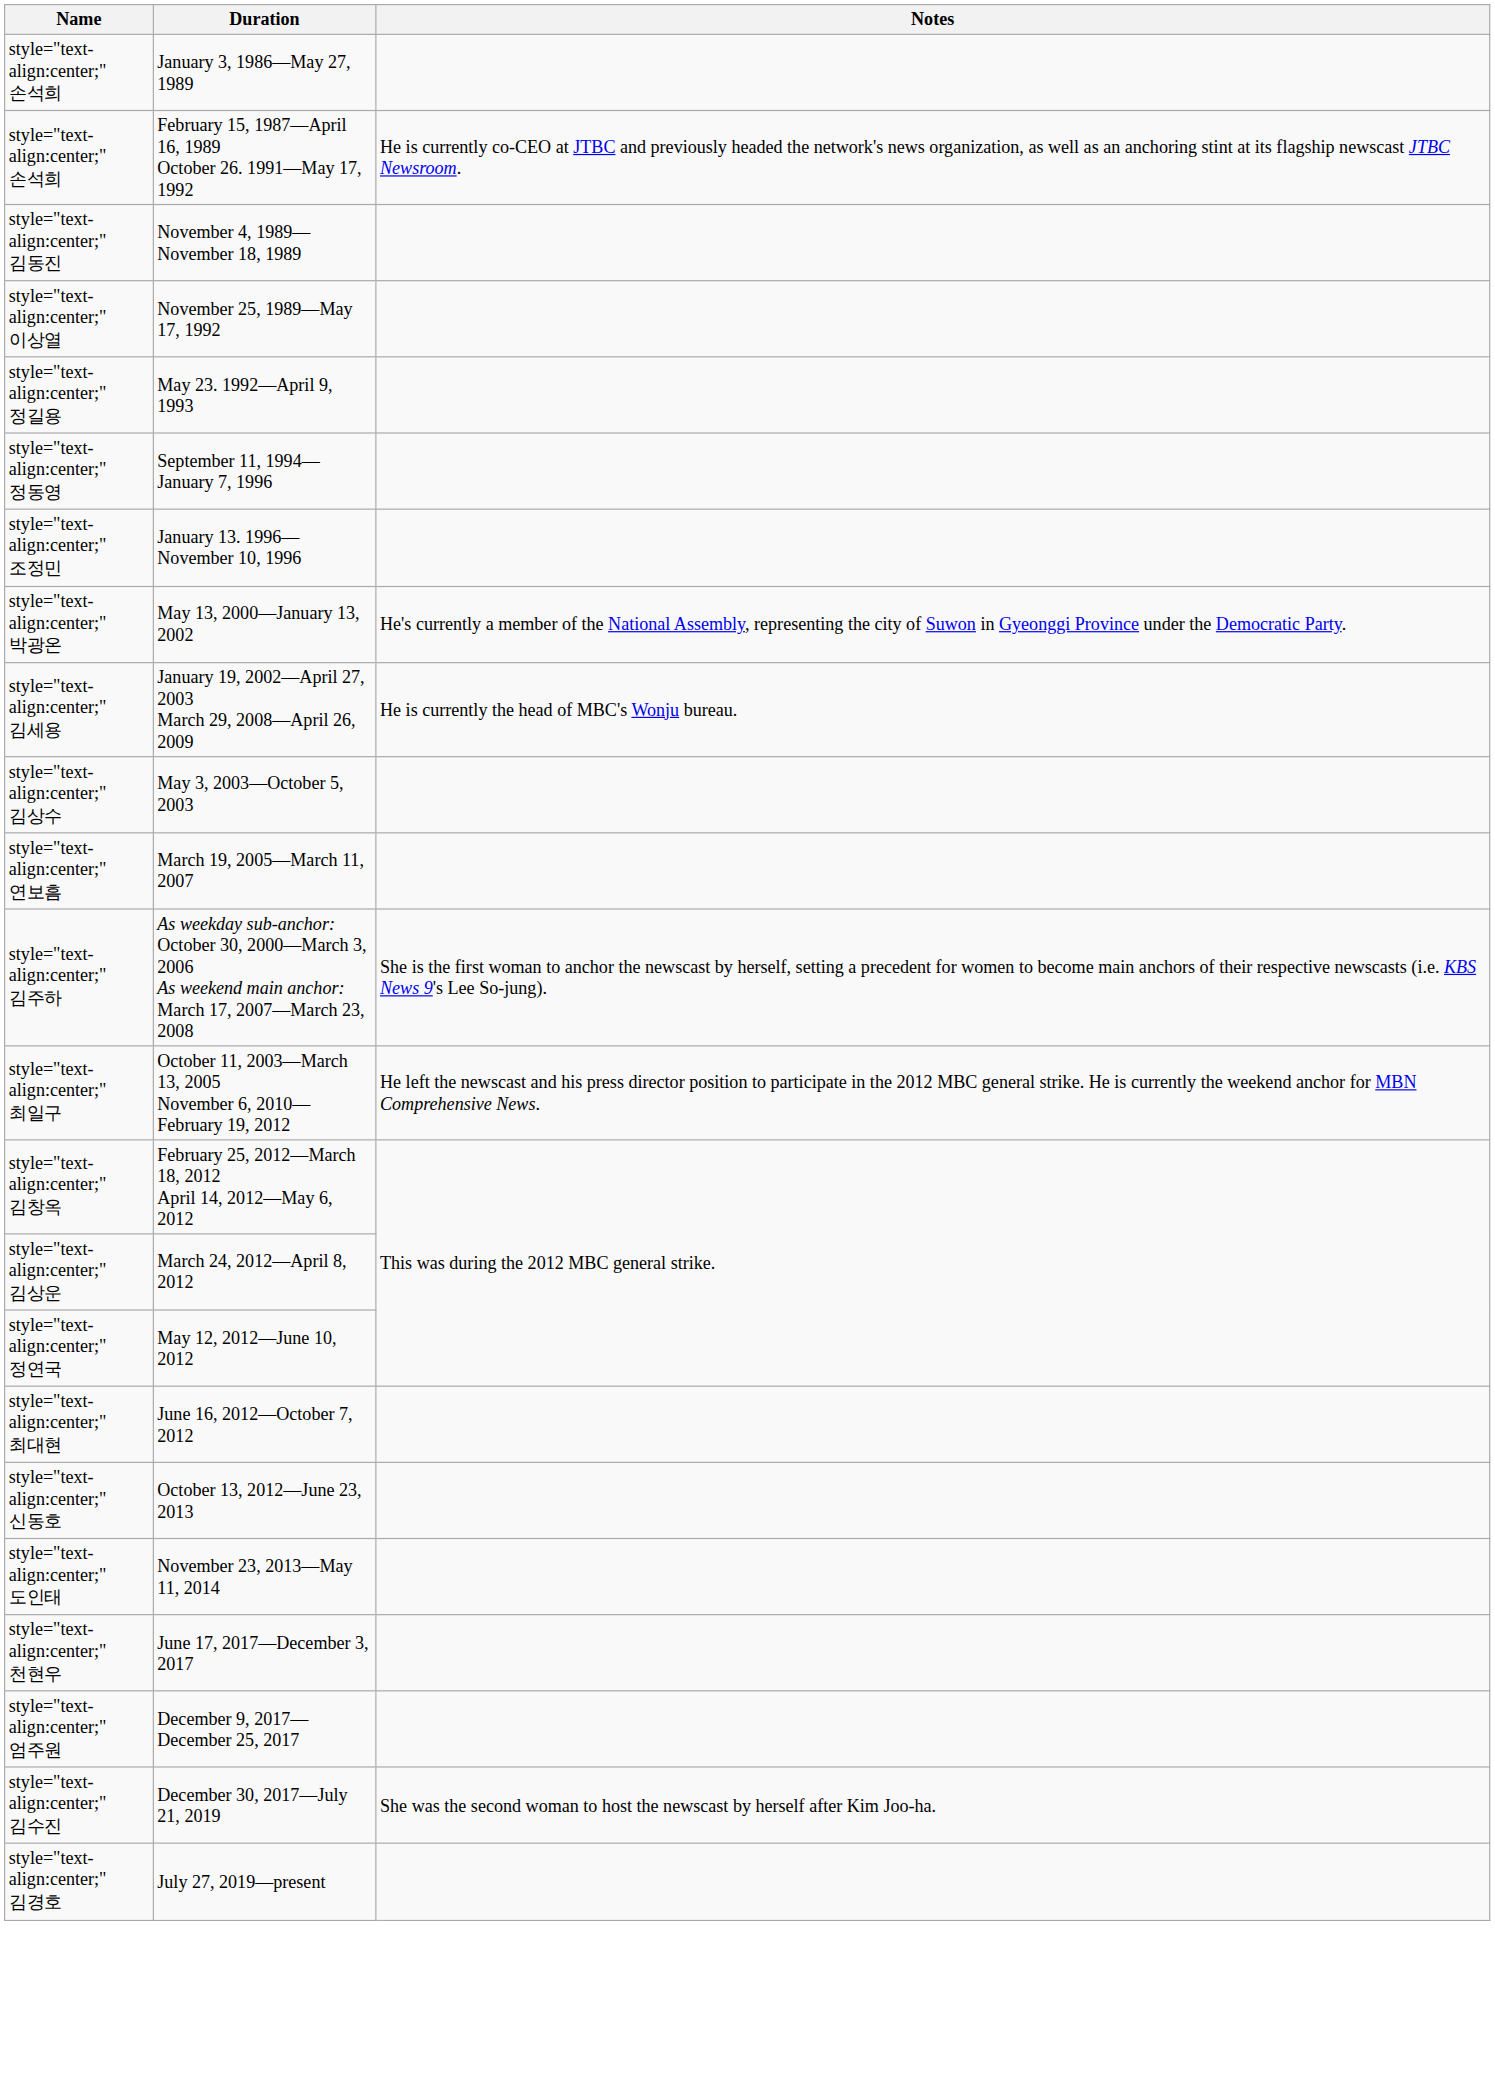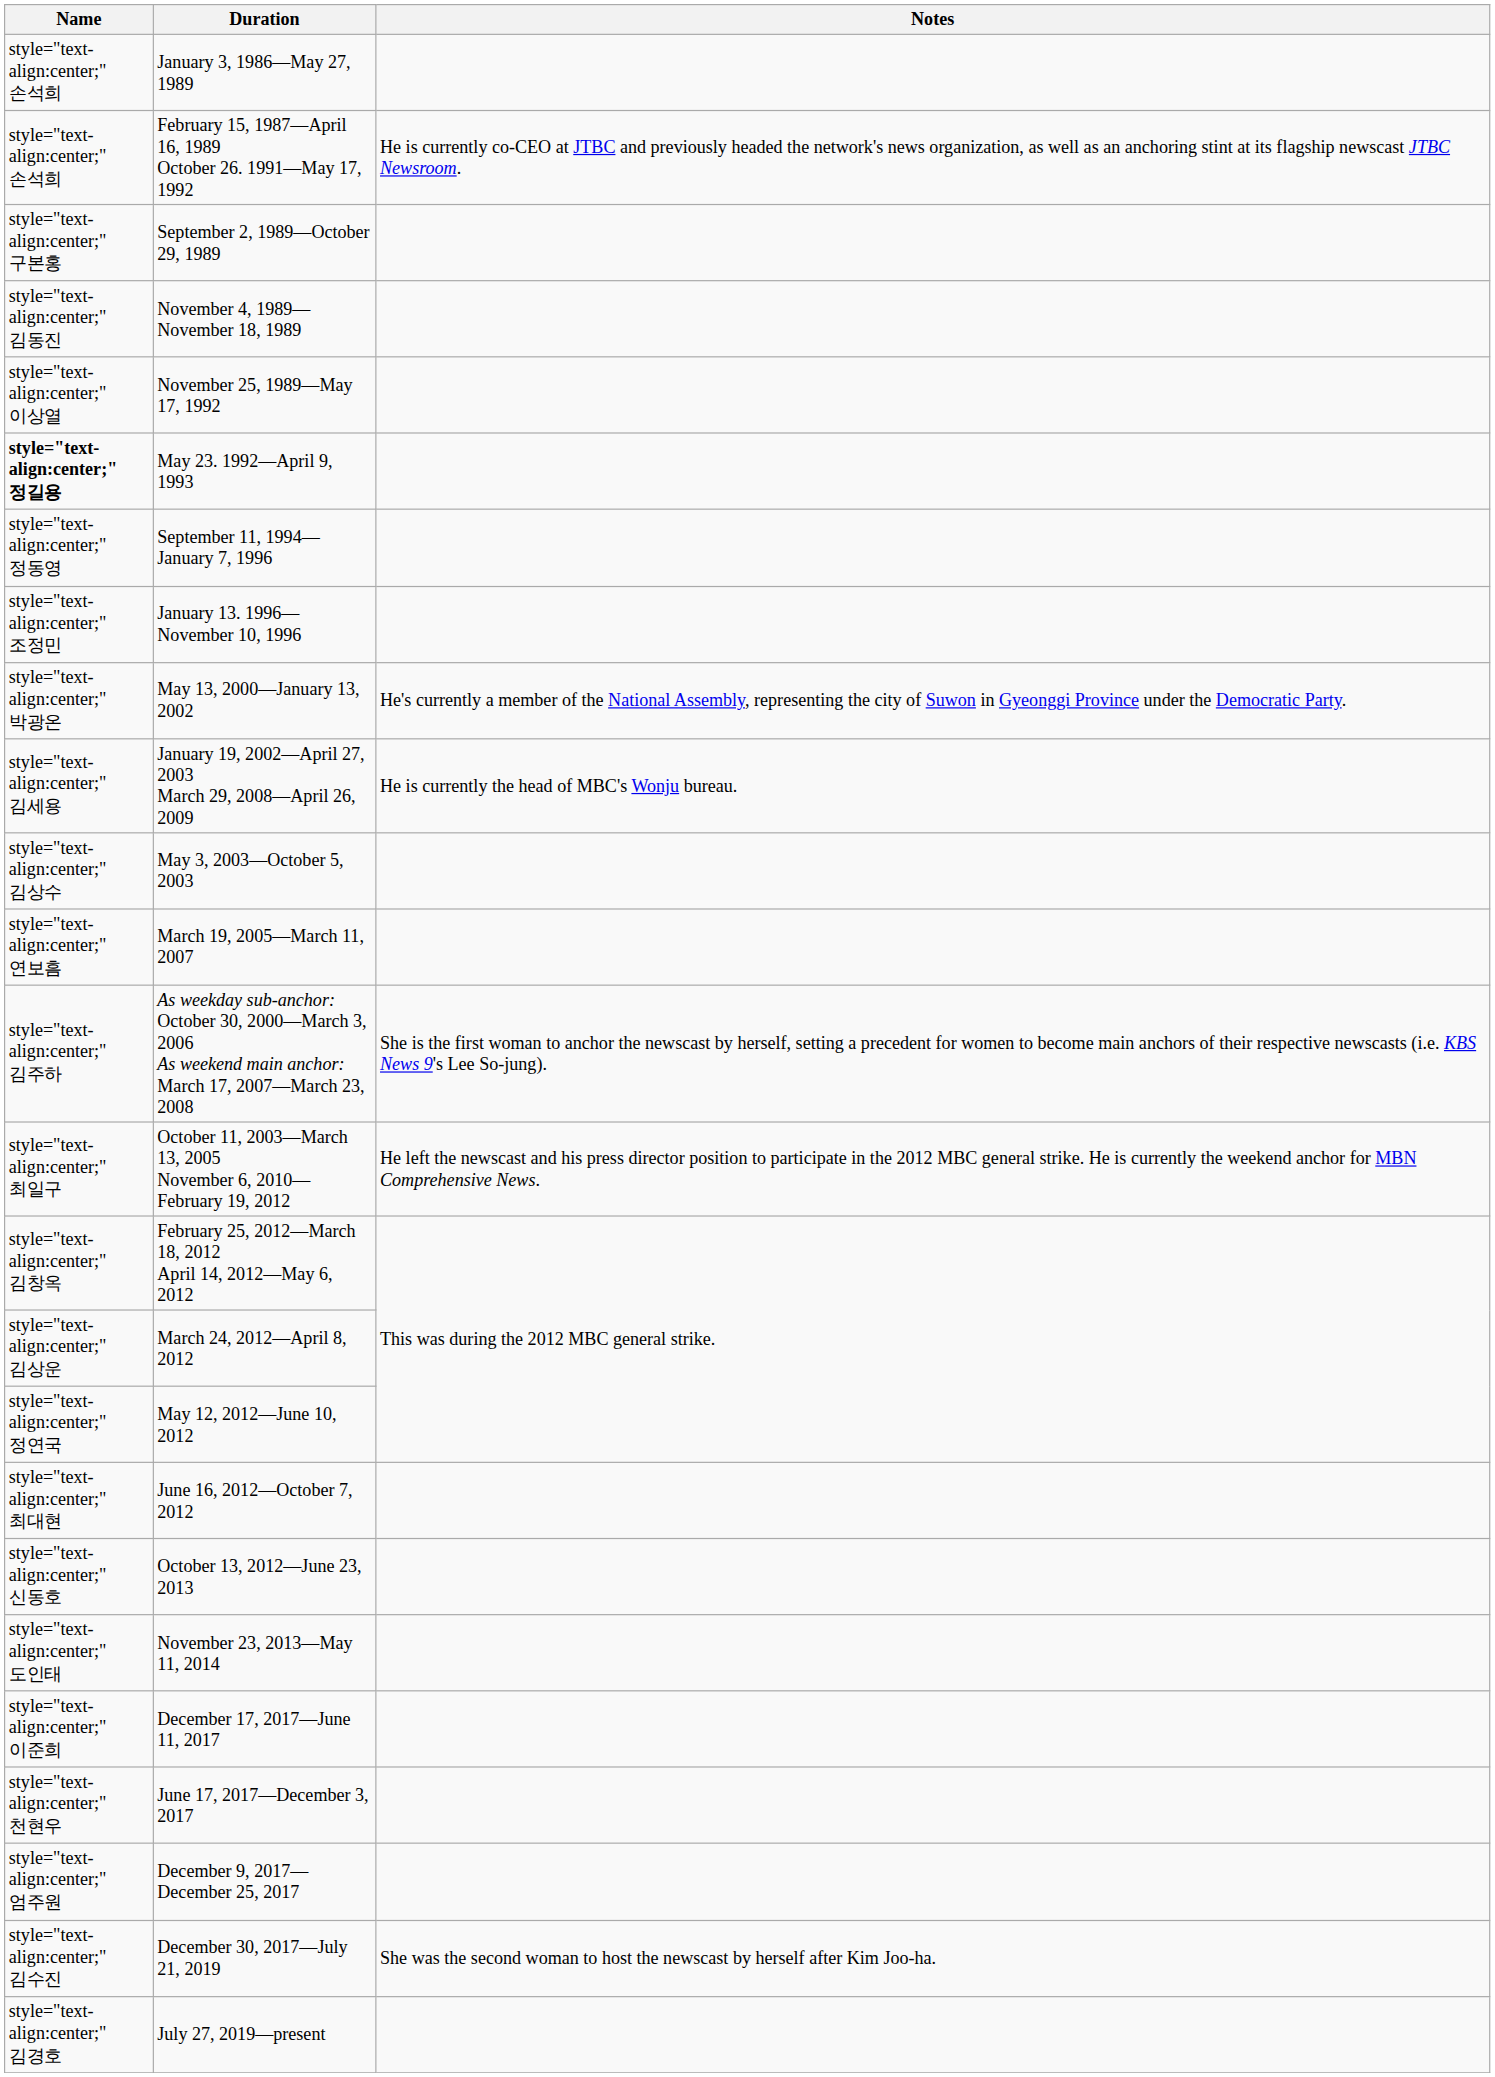+ row: (263, 242)
(58, 394) normal -> (63, 470) bold
+ row: (254, 1729)
